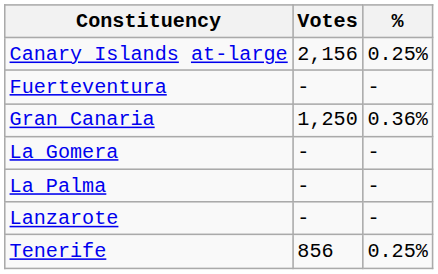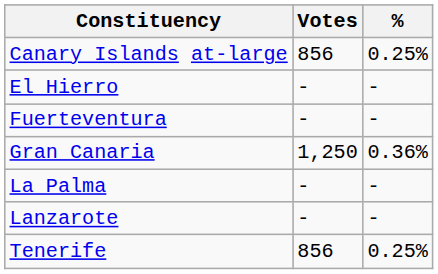(328, 54) 2,156 -> (315, 54) 856
+ row: (64, 87)
- row: (64, 153)
